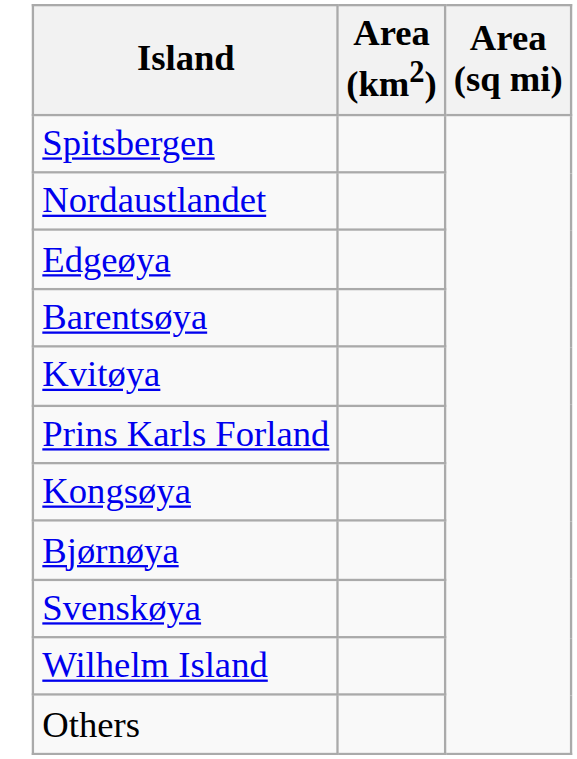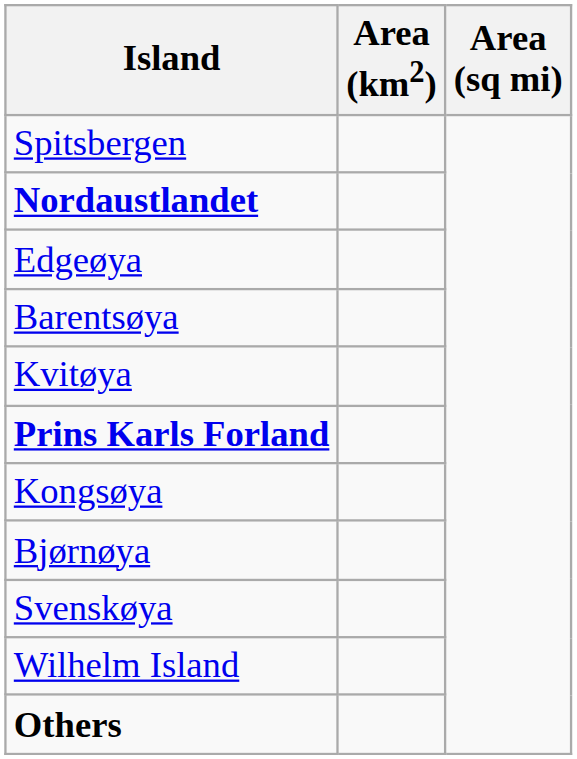(154, 200) normal -> (136, 200) bold
(186, 433) normal -> (172, 433) bold
(91, 723) normal -> (68, 723) bold
